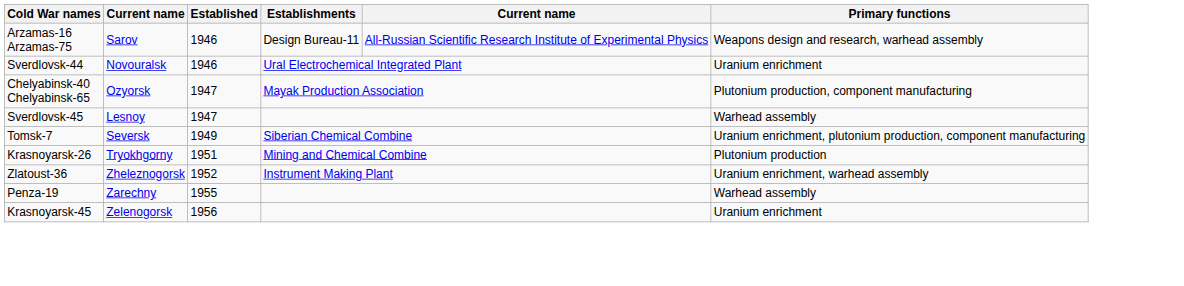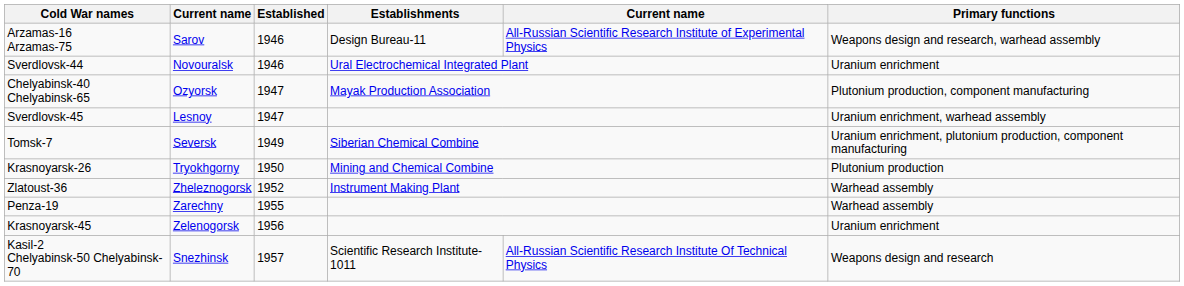(765, 117) Warhead assembly -> (938, 117) Uranium enrichment, warhead assembly
(204, 155) 1951 -> (271, 168) 1950
(821, 174) Uranium enrichment, warhead assembly -> (882, 187) Warhead assembly
+ row: (85, 258)
